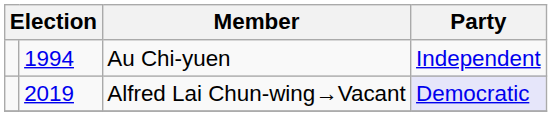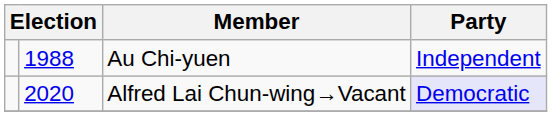(49, 57) 1994 -> (49, 57) 1988
(49, 93) 2019 -> (49, 93) 2020
